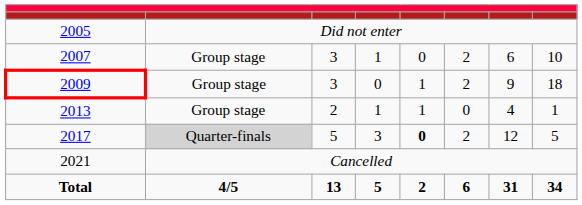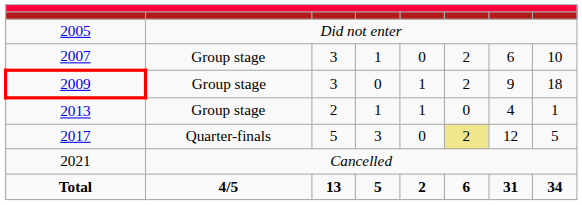(228, 136) lightgrey background -> (228, 136) no background
(422, 136) bold -> (422, 136) normal
(466, 136) no background -> (466, 136) khaki background
